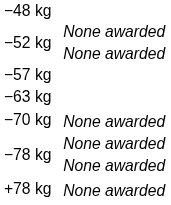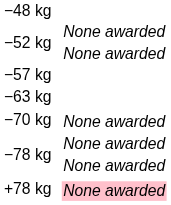(114, 191) no background -> (114, 191) pink background
